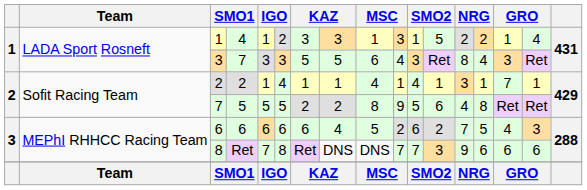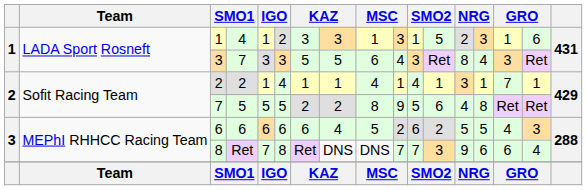(484, 39) 2 -> (484, 39) 3
(536, 39) 4 -> (536, 39) 6
(464, 129) 7 -> (464, 129) 5
(536, 151) 6 -> (536, 151) 4
